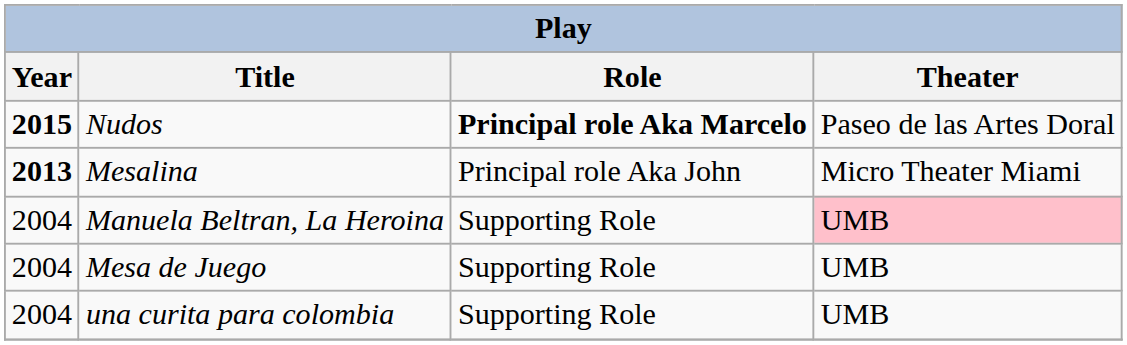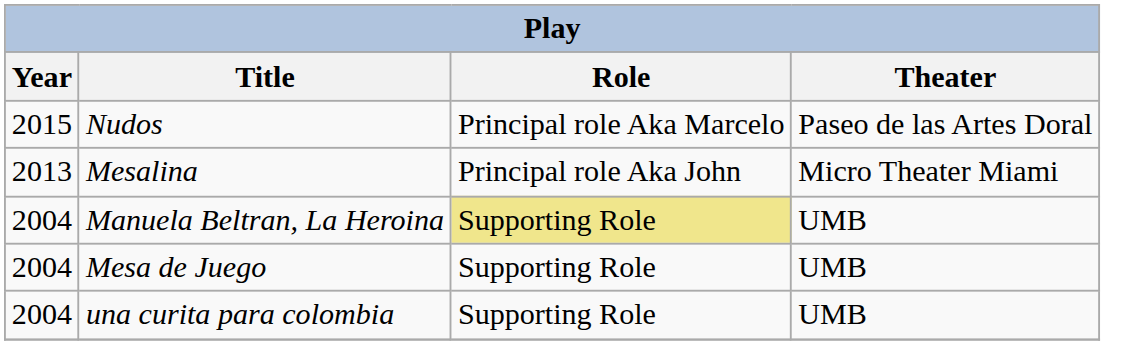(42, 123) bold -> (42, 123) normal
(632, 123) bold -> (621, 123) normal
(42, 171) bold -> (42, 171) normal
(557, 219) no background -> (557, 219) khaki background
(855, 219) pink background -> (833, 219) no background
